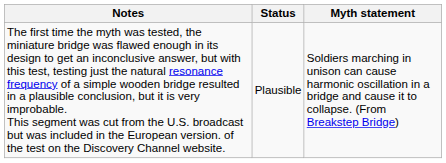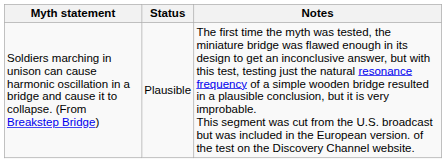columns swapped: (373, 13) <-> (128, 13)
